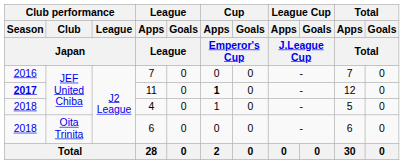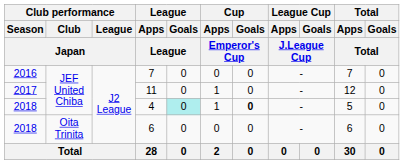(25, 90) bold -> (25, 90) normal
(217, 90) bold -> (217, 90) normal
(184, 106) no background -> (184, 106) paleturquoise background
(250, 106) normal -> (250, 106) bold
